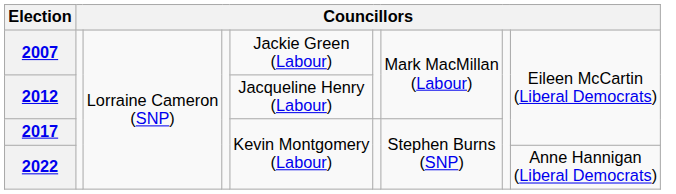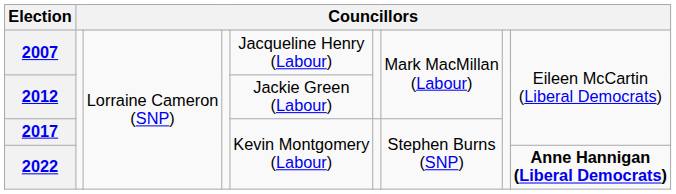(301, 52) Jackie Green (Labour) -> (301, 52) Jacqueline Henry (Labour)
(301, 96) Jacqueline Henry (Labour) -> (301, 96) Jackie Green (Labour)
(585, 166) normal -> (590, 166) bold
